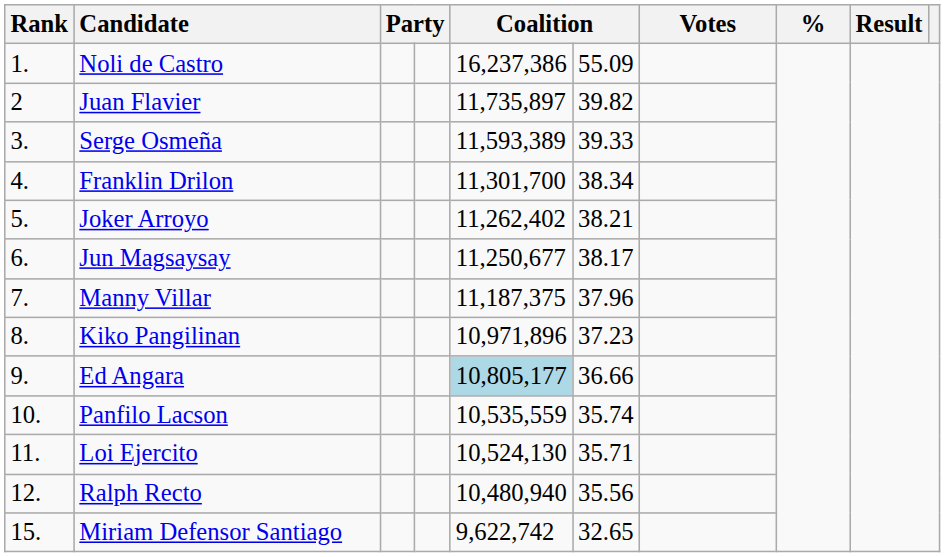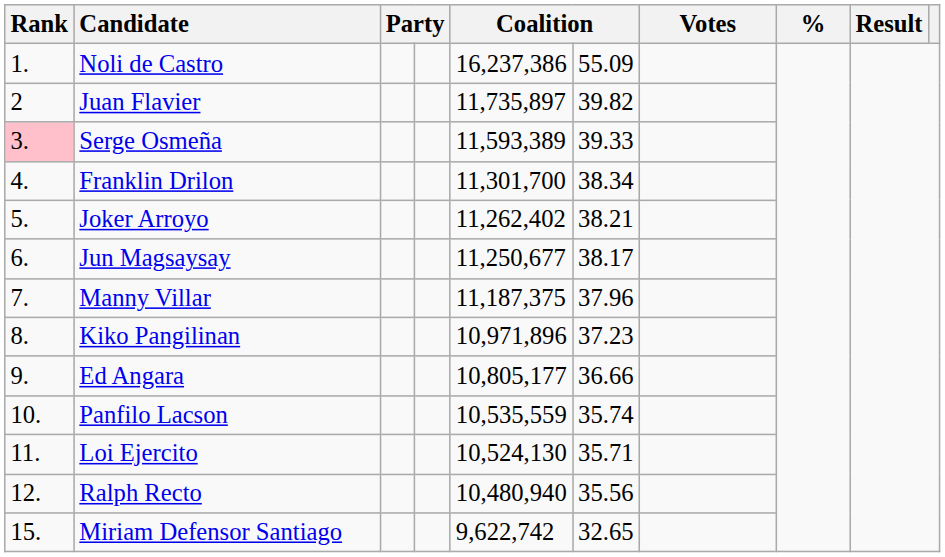(20, 141) no background -> (20, 141) pink background
(511, 375) lightblue background -> (511, 375) no background
